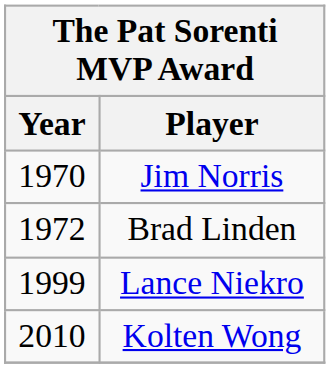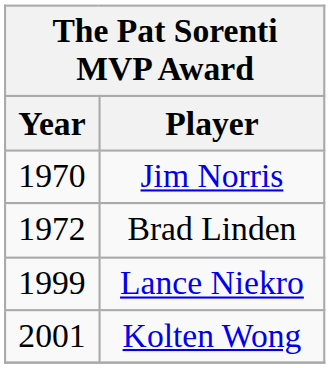(52, 335) 2010 -> (52, 335) 2001
